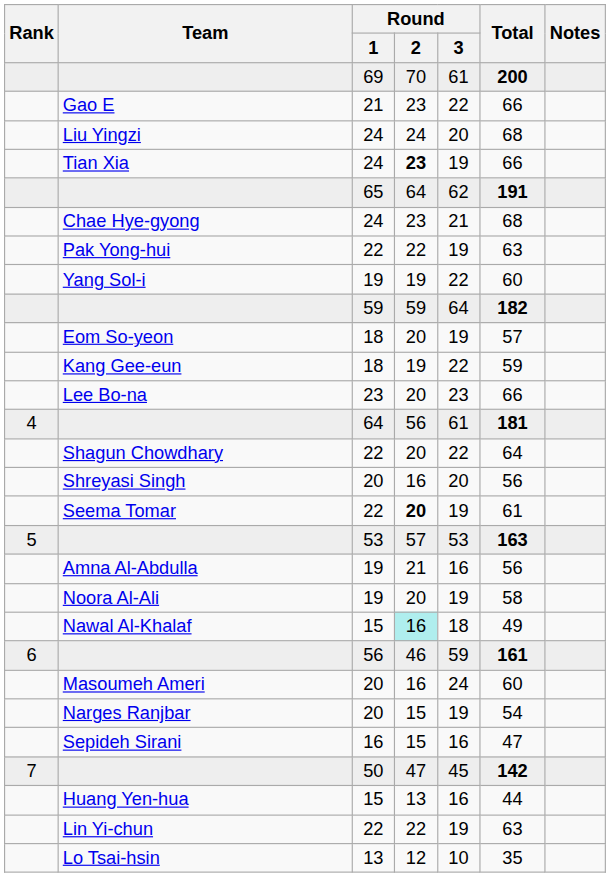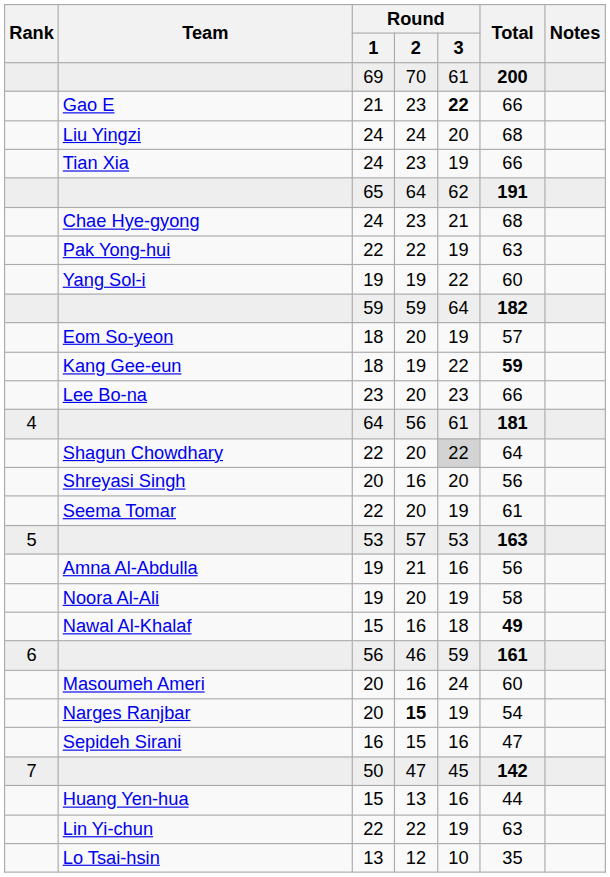(458, 105) normal -> (458, 105) bold
(416, 163) bold -> (416, 163) normal
(513, 366) normal -> (513, 366) bold
(458, 452) no background -> (458, 452) lightgrey background
(416, 510) bold -> (416, 510) normal
(416, 626) paleturquoise background -> (416, 626) no background
(513, 626) normal -> (513, 626) bold
(416, 713) normal -> (416, 713) bold
